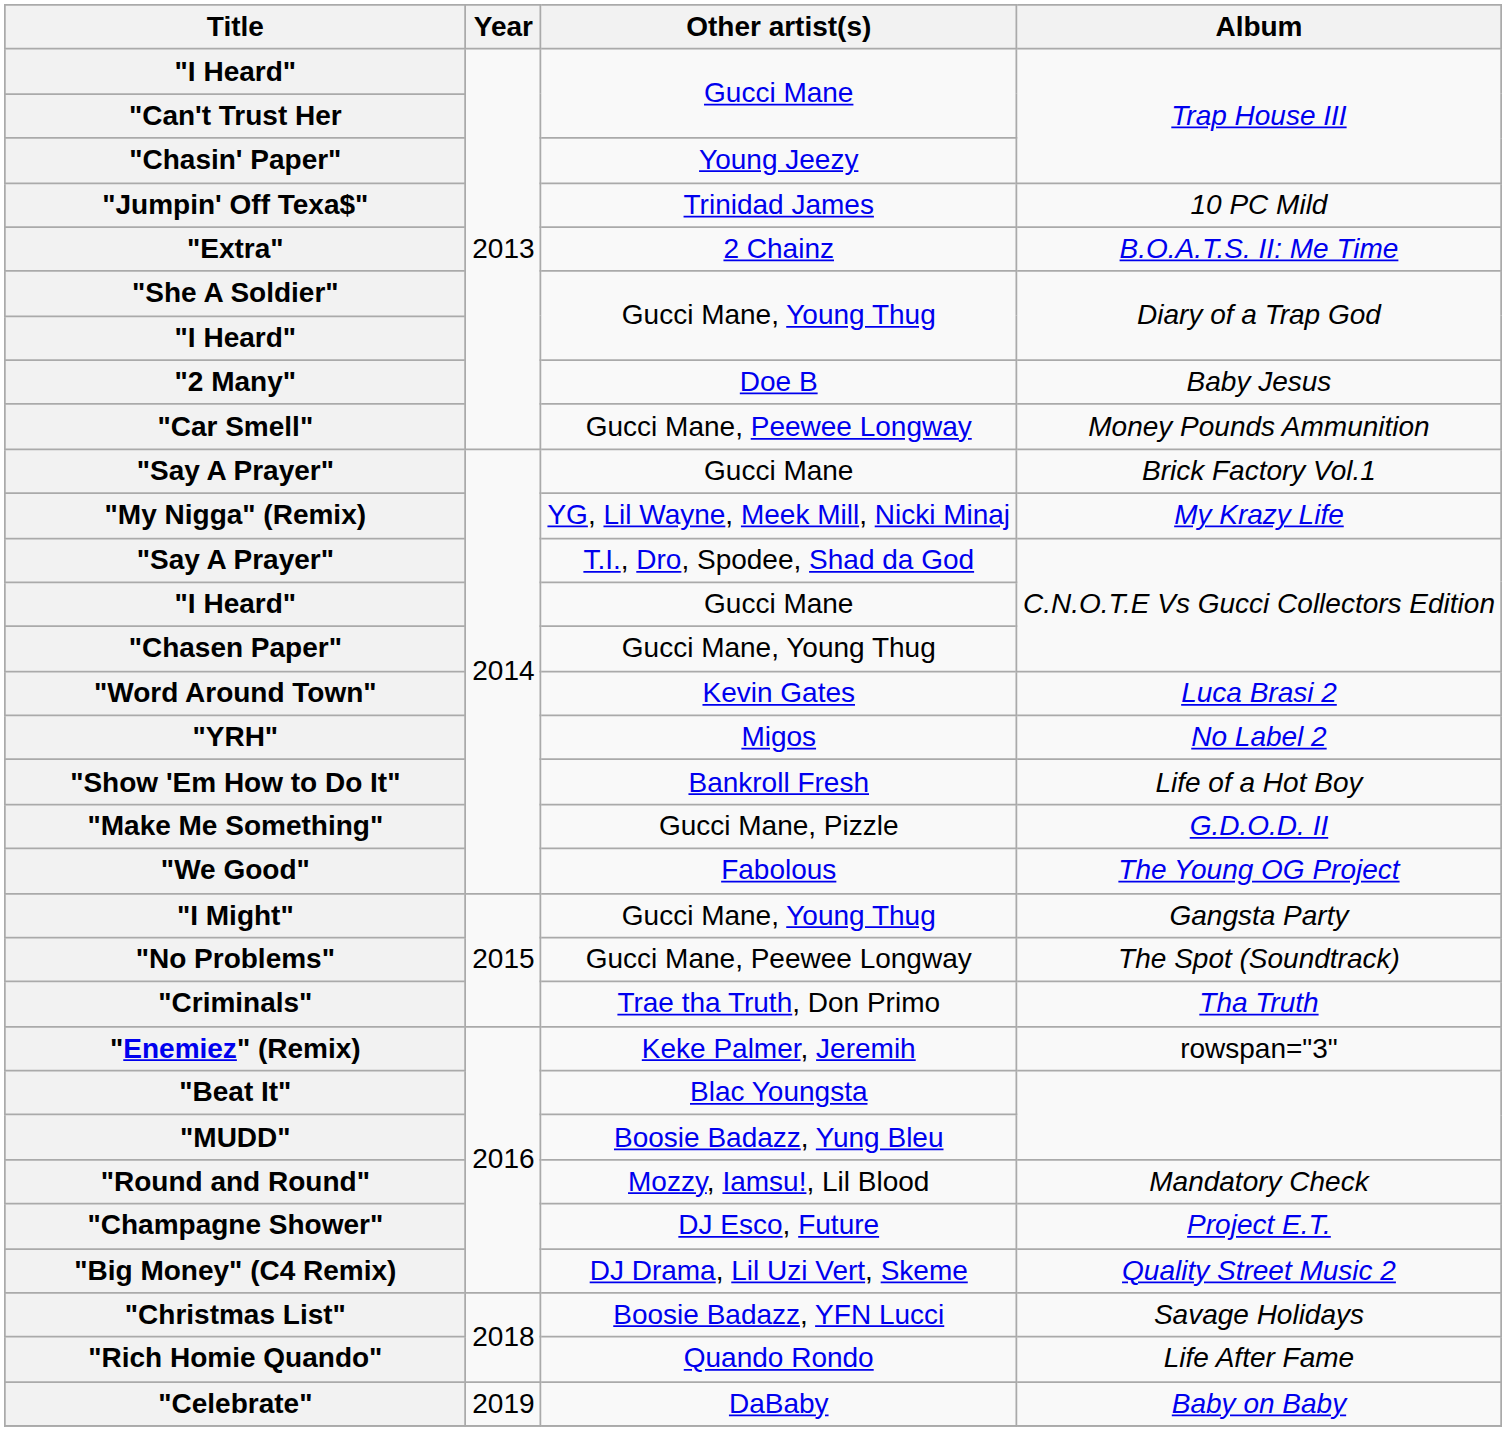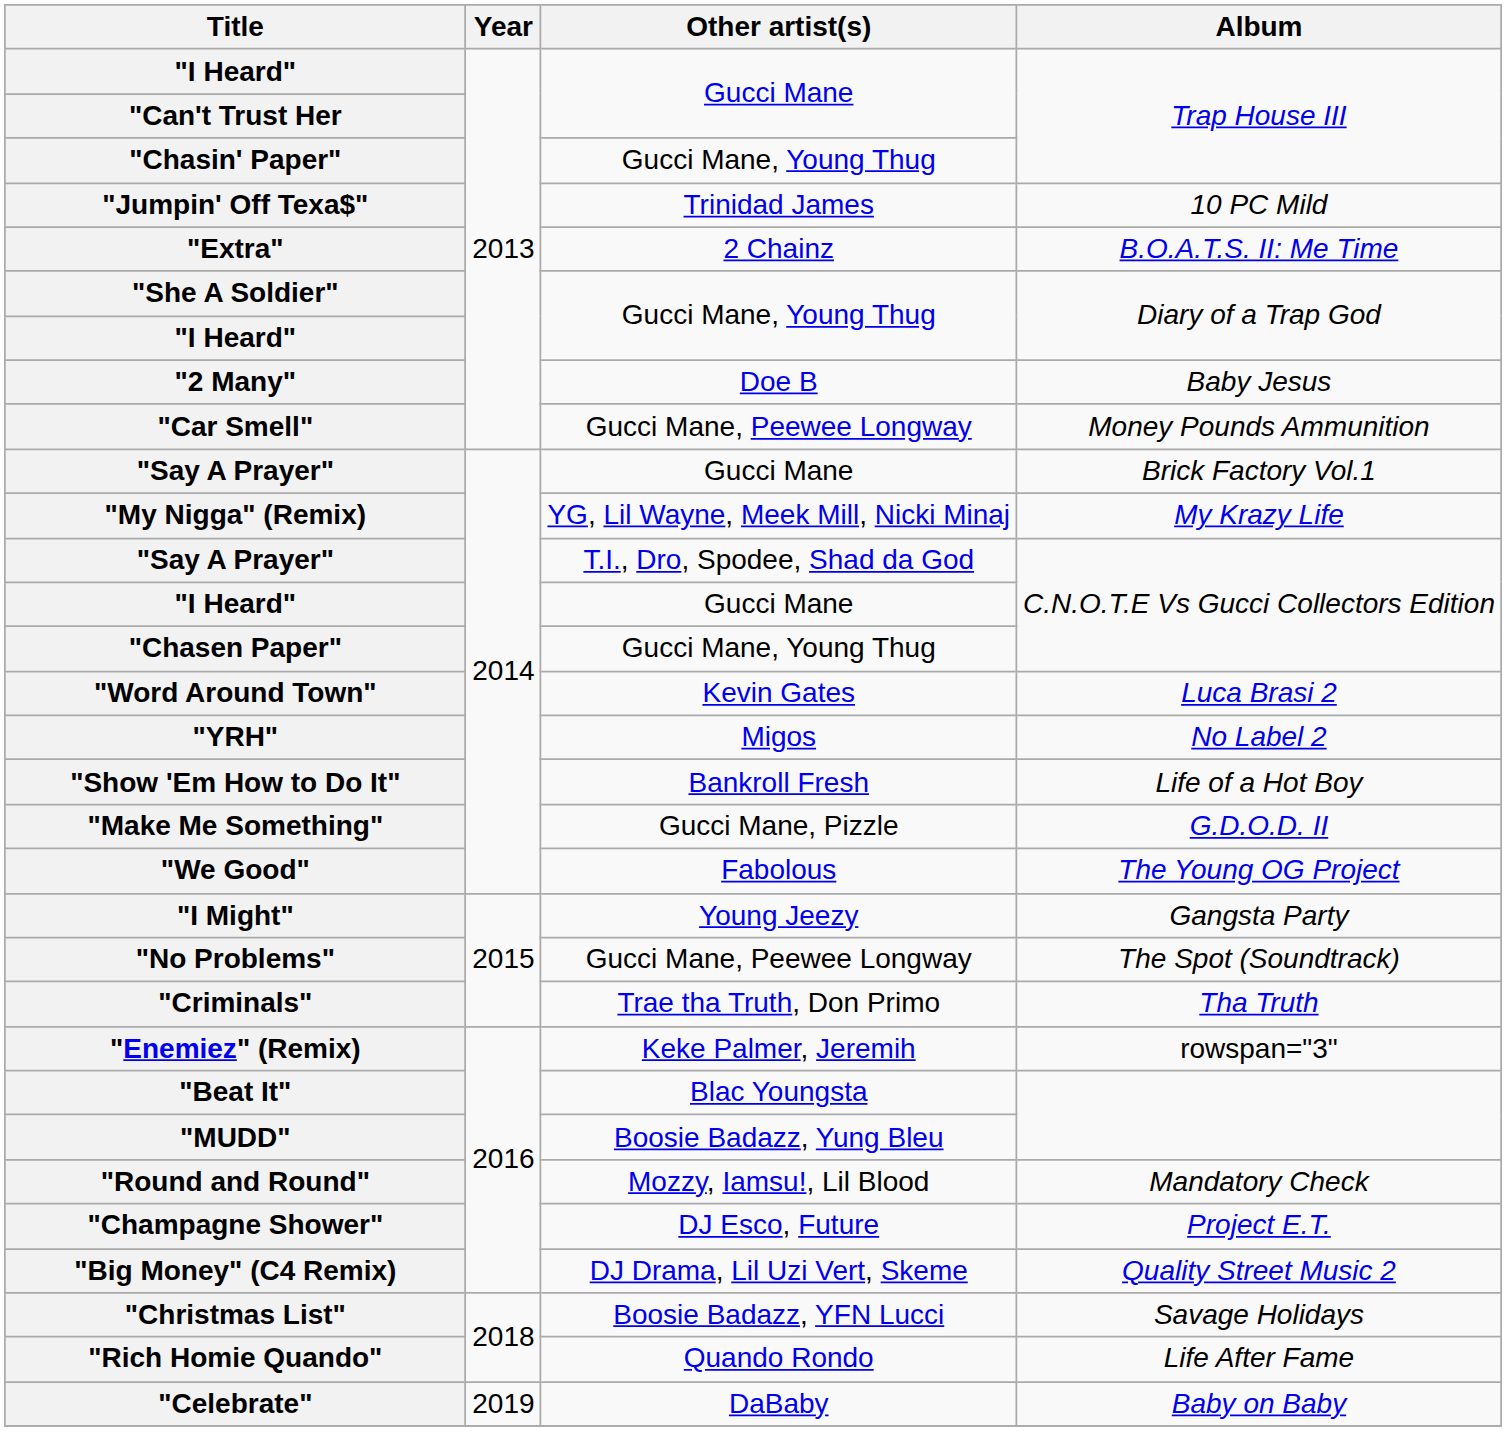(779, 159) Young Jeezy -> (779, 159) Gucci Mane, Young Thug
(779, 914) Gucci Mane, Young Thug -> (779, 914) Young Jeezy
